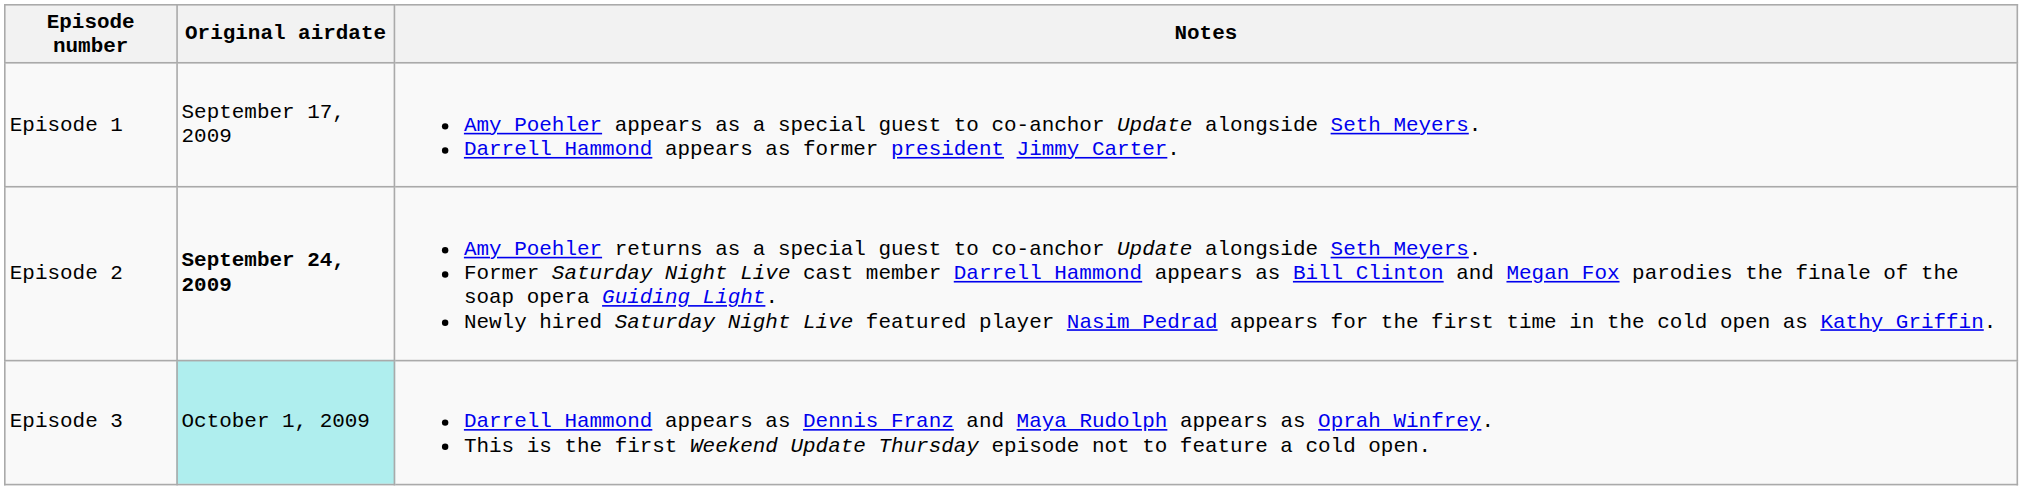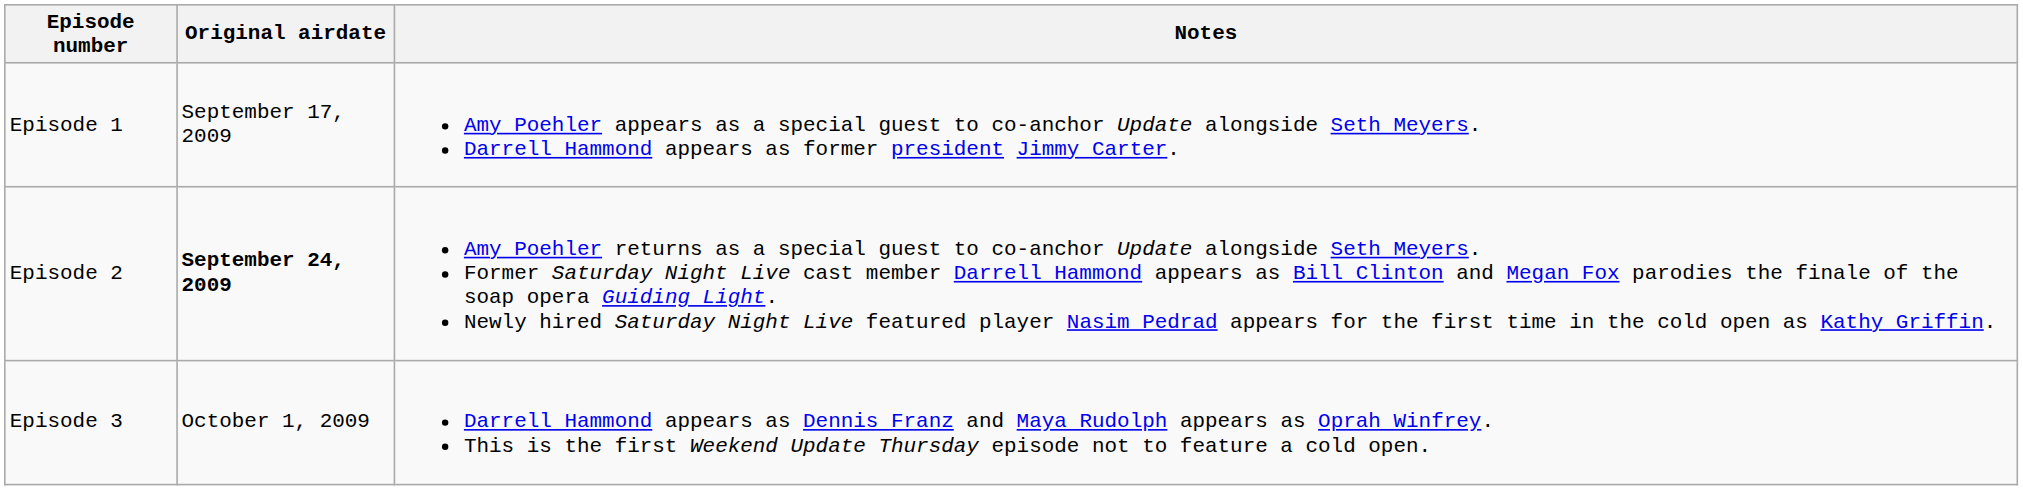(276, 422) paleturquoise background -> (276, 422) no background
